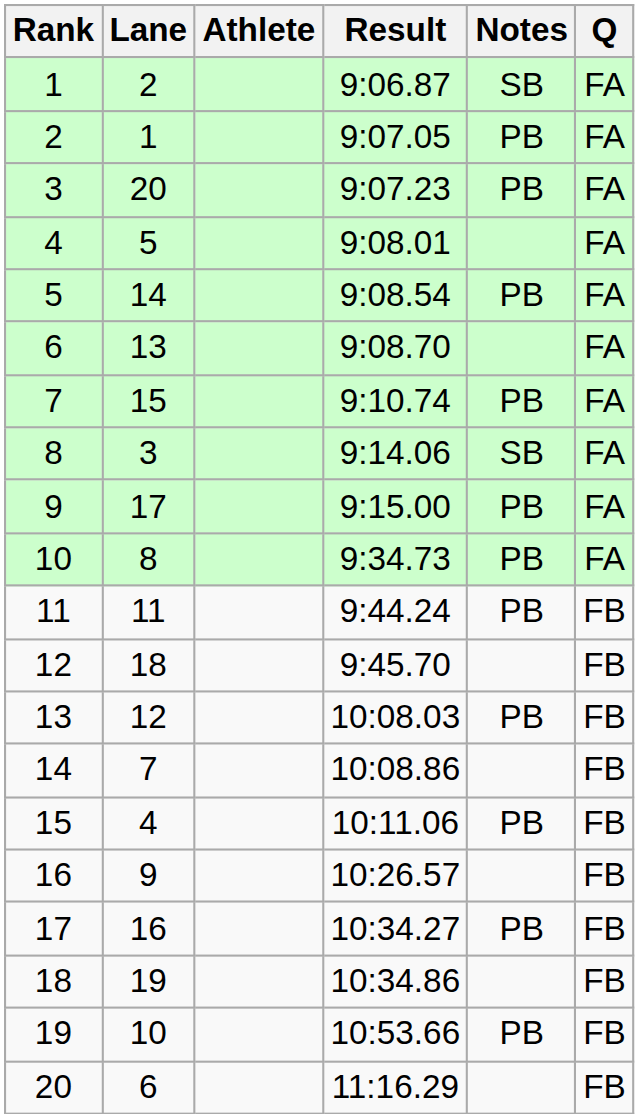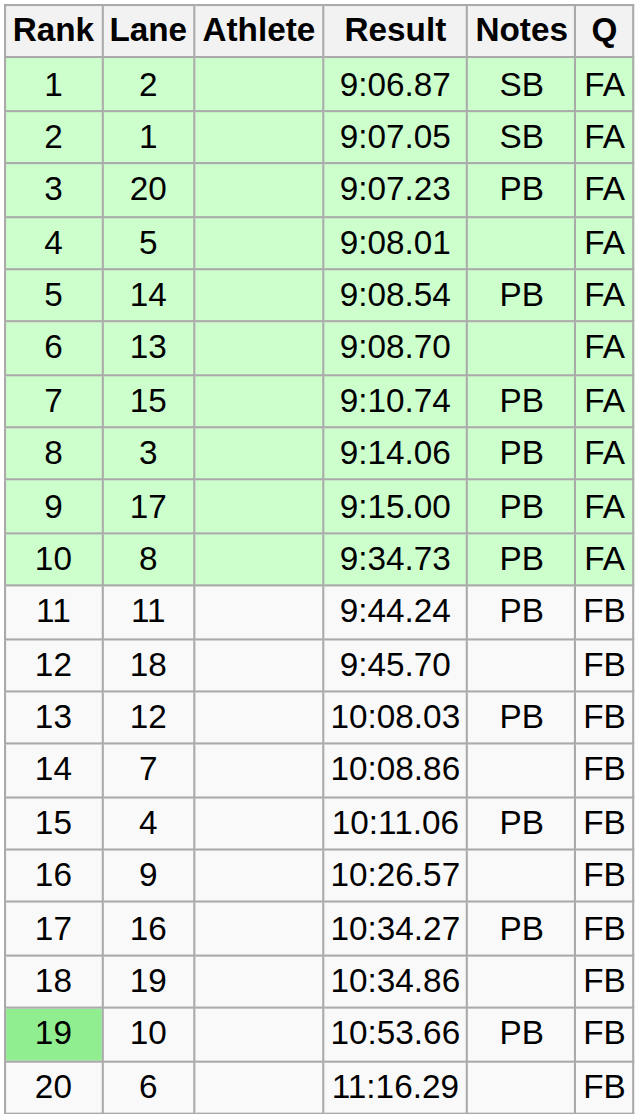(522, 136) PB -> (522, 136) SB
(522, 453) SB -> (522, 453) PB
(53, 1033) no background -> (53, 1033) lightgreen background
